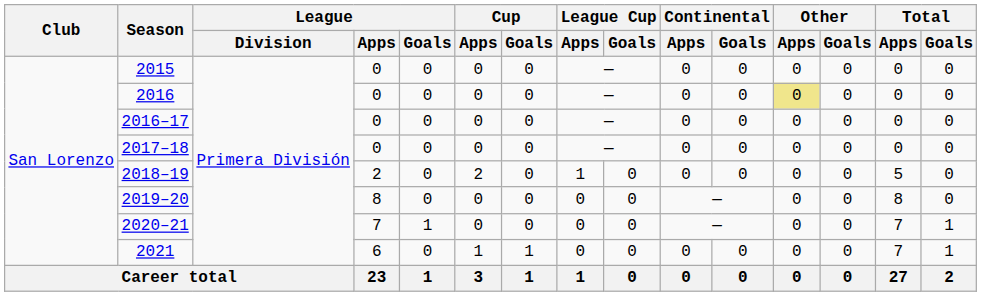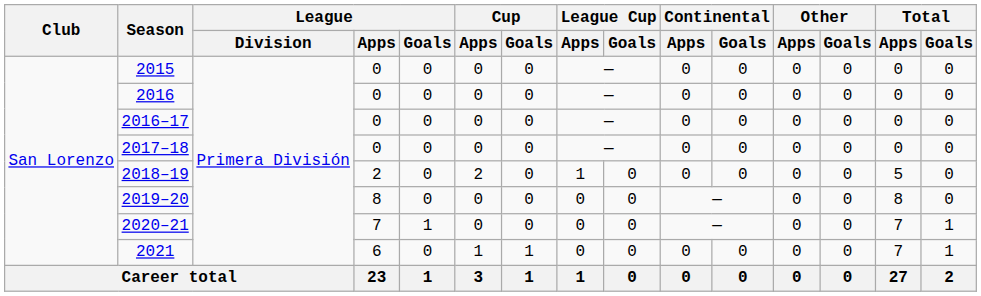(797, 96) khaki background -> (797, 96) no background
